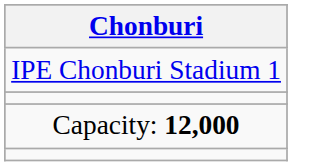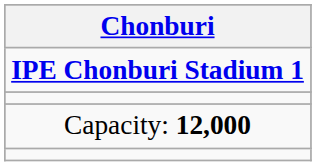(146, 69) normal -> (158, 69) bold
